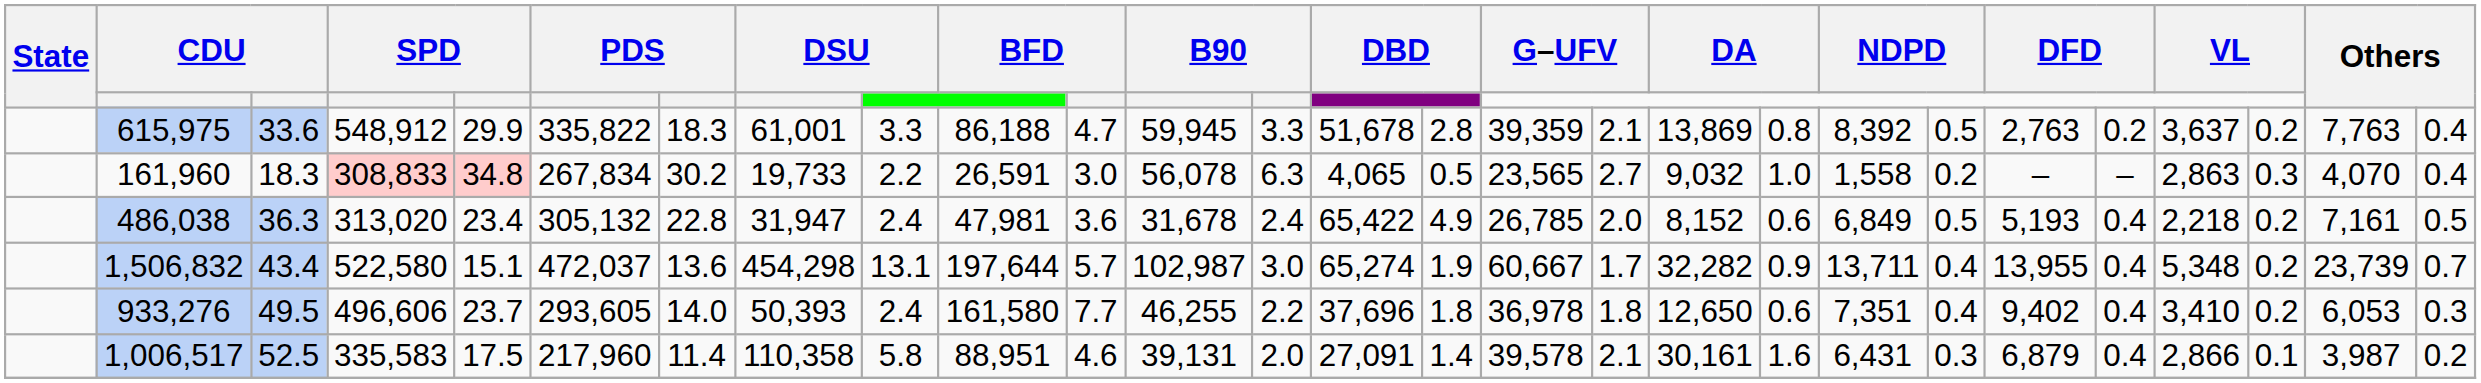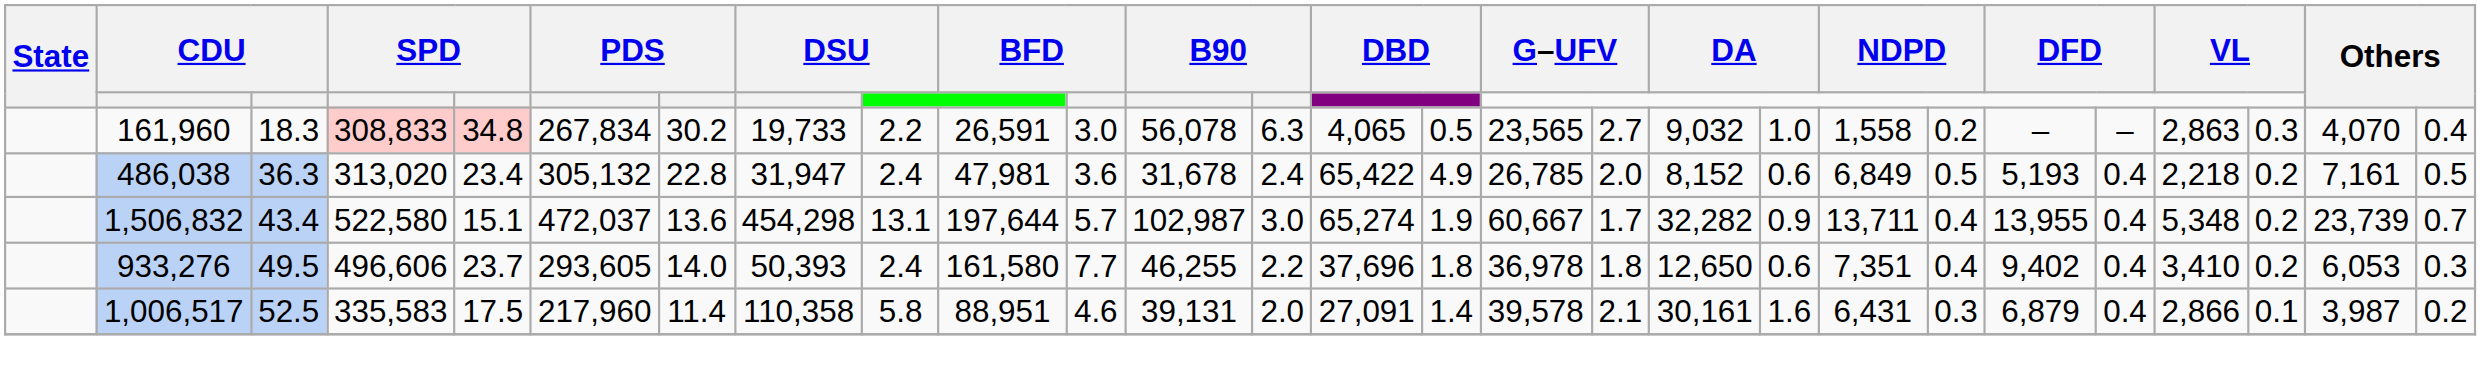- row: (174, 130)
